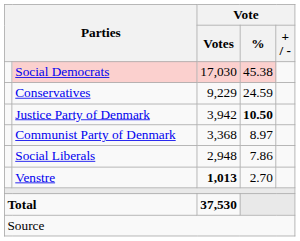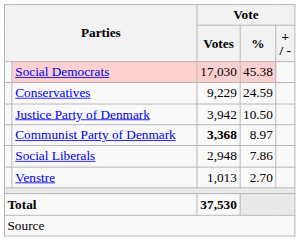(258, 114) bold -> (258, 114) normal
(222, 135) normal -> (222, 135) bold
(222, 177) bold -> (222, 177) normal
